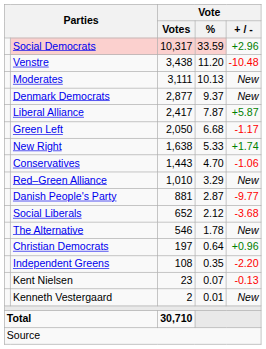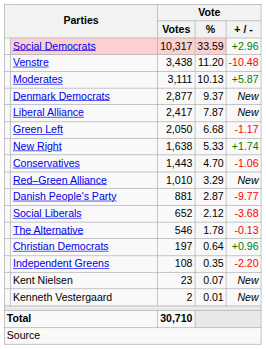(248, 79) New -> (245, 79) +5.87
(245, 113) +5.87 -> (248, 113) New
(248, 230) New -> (247, 230) -0.13
(247, 280) -0.13 -> (248, 280) New
